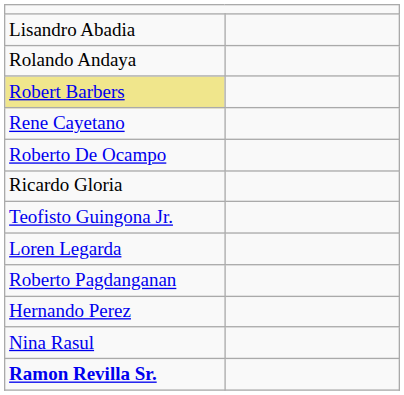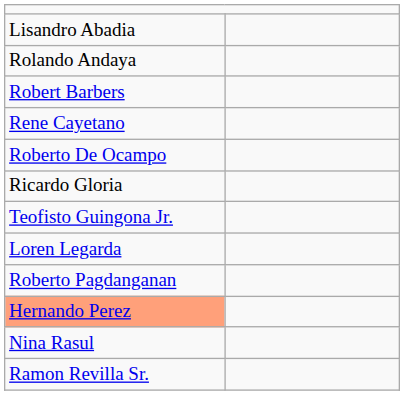(67, 92) khaki background -> (67, 92) no background
(70, 311) no background -> (70, 311) lightsalmon background
(83, 374) bold -> (79, 374) normal
